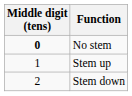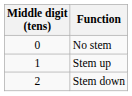(37, 44) bold -> (37, 44) normal
